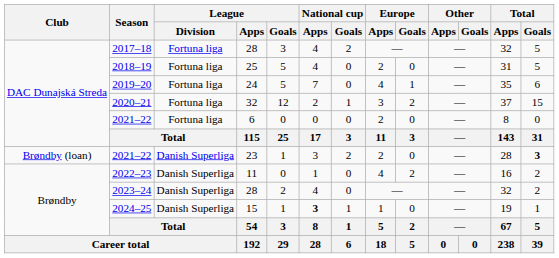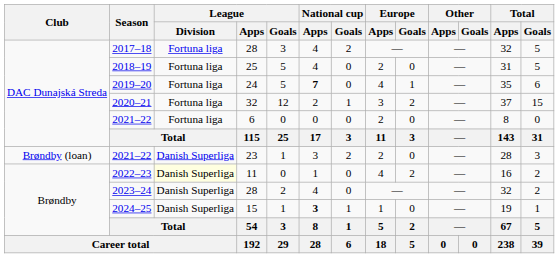(315, 84) normal -> (315, 84) bold
(537, 155) bold -> (537, 155) normal
(195, 173) no background -> (195, 173) lightyellow background
